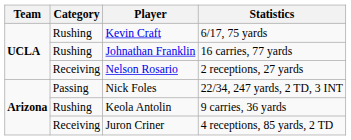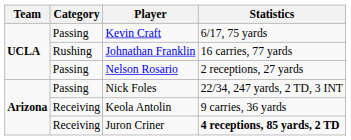(72, 32) Rushing -> (71, 32) Passing
(76, 70) Receiving -> (71, 70) Passing
(72, 107) Rushing -> (76, 107) Receiving
(267, 125) normal -> (270, 125) bold
